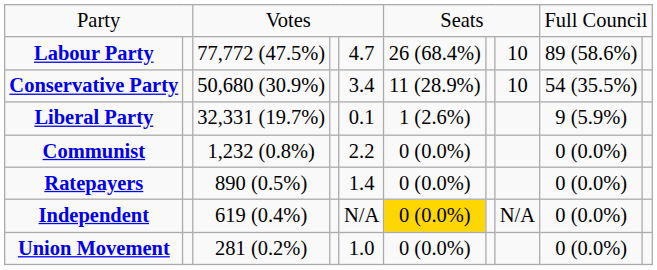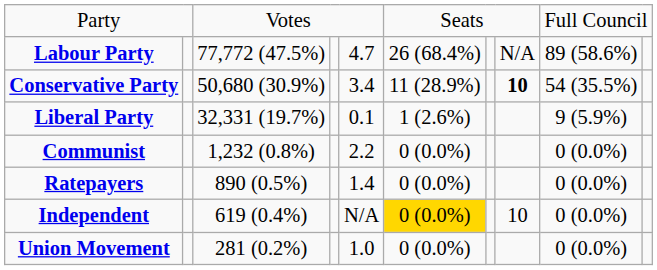(517, 53) 10 -> (517, 53) N/A
(517, 85) normal -> (517, 85) bold
(517, 215) N/A -> (517, 215) 10
